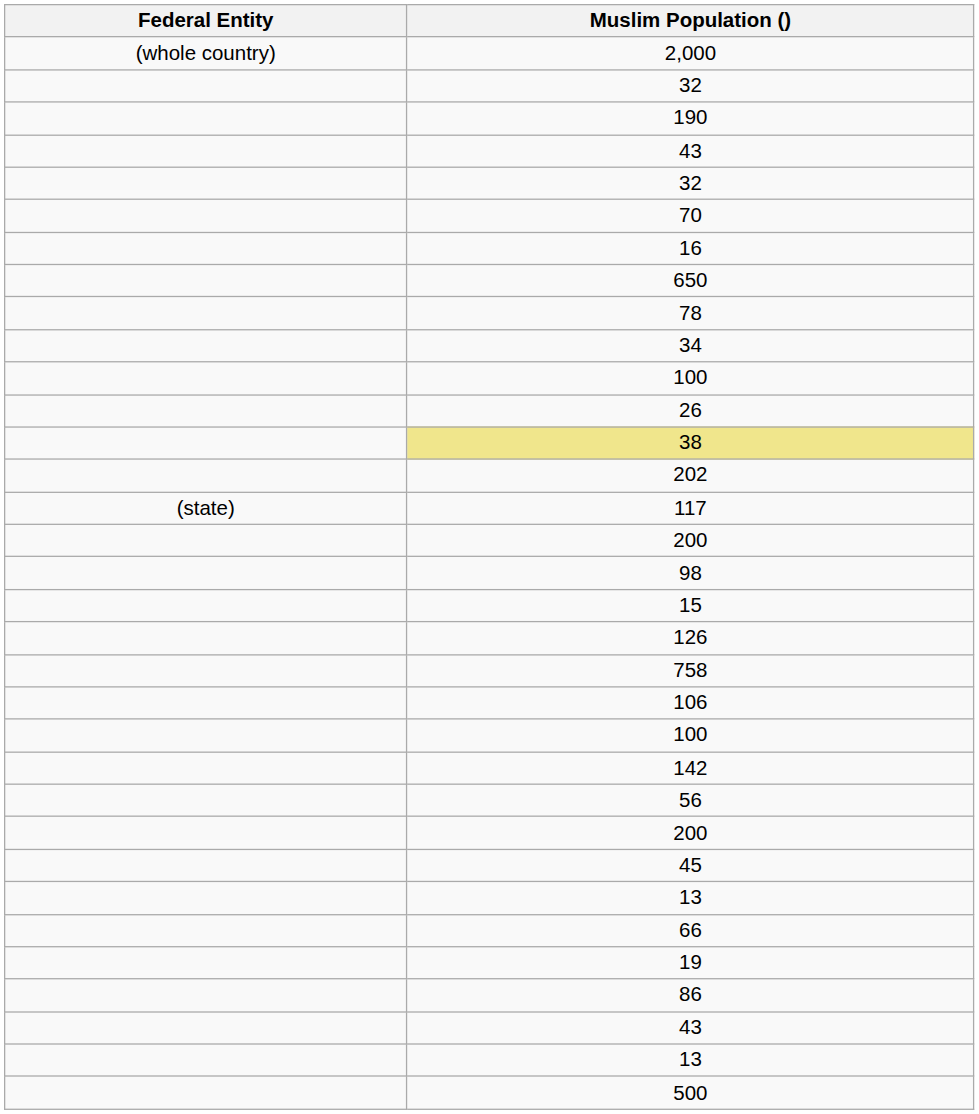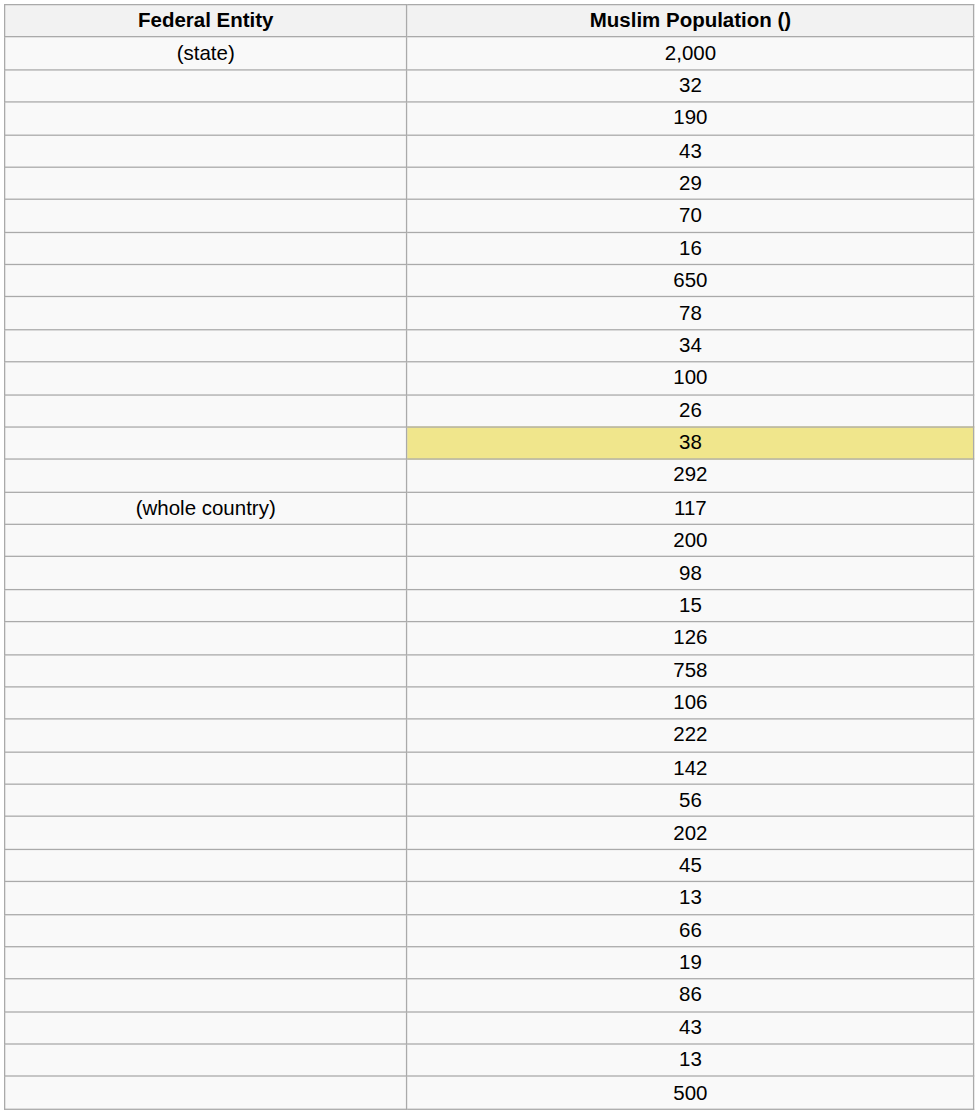(206, 53) (whole country) -> (206, 53) (state)
(690, 183) 32 -> (690, 183) 29
(690, 475) 202 -> (690, 475) 292
(206, 507) (state) -> (206, 507) (whole country)
(690, 735) 100 -> (690, 735) 222
(690, 832) 200 -> (690, 832) 202
